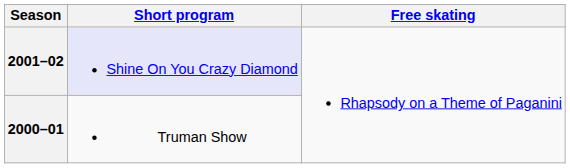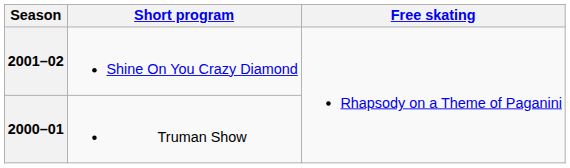(184, 69) lavender background -> (184, 69) no background
